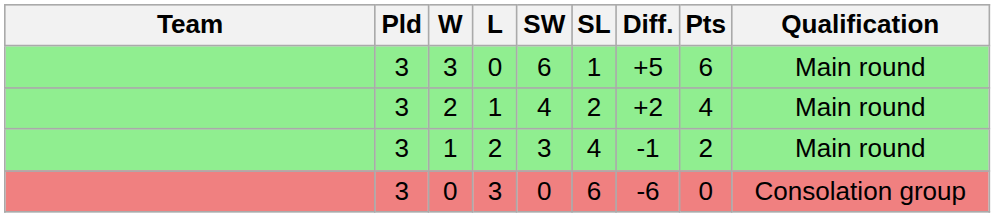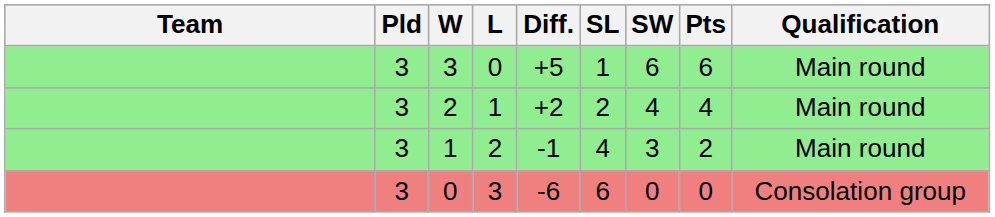columns swapped: (544, 25) <-> (648, 25)
